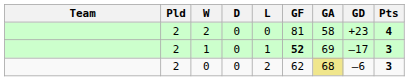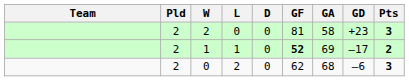columns swapped: (237, 13) <-> (267, 13)
(389, 31) 4 -> (389, 31) 3
(389, 49) 3 -> (389, 49) 2
(328, 67) khaki background -> (328, 67) no background
